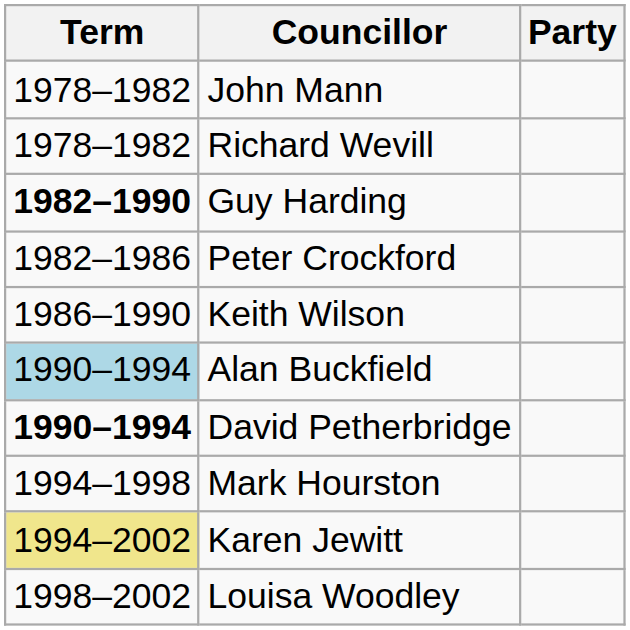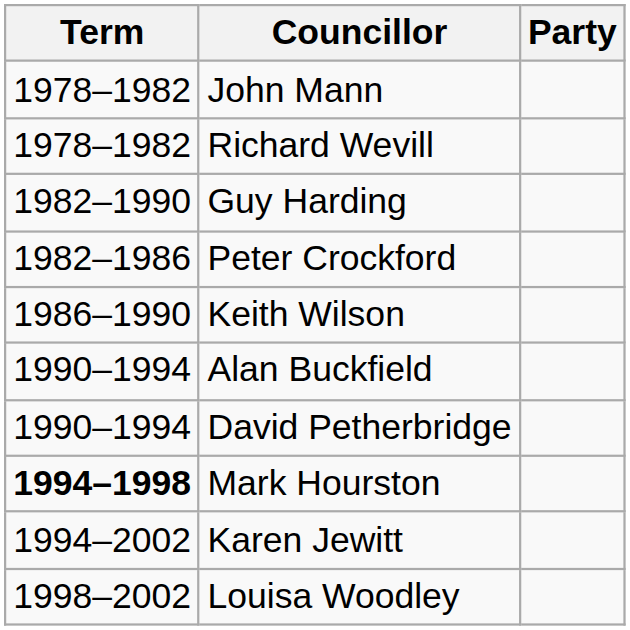(102, 201) bold -> (102, 201) normal
(102, 370) lightblue background -> (102, 370) no background
(102, 426) bold -> (102, 426) normal
(102, 483) normal -> (102, 483) bold
(102, 539) khaki background -> (102, 539) no background
